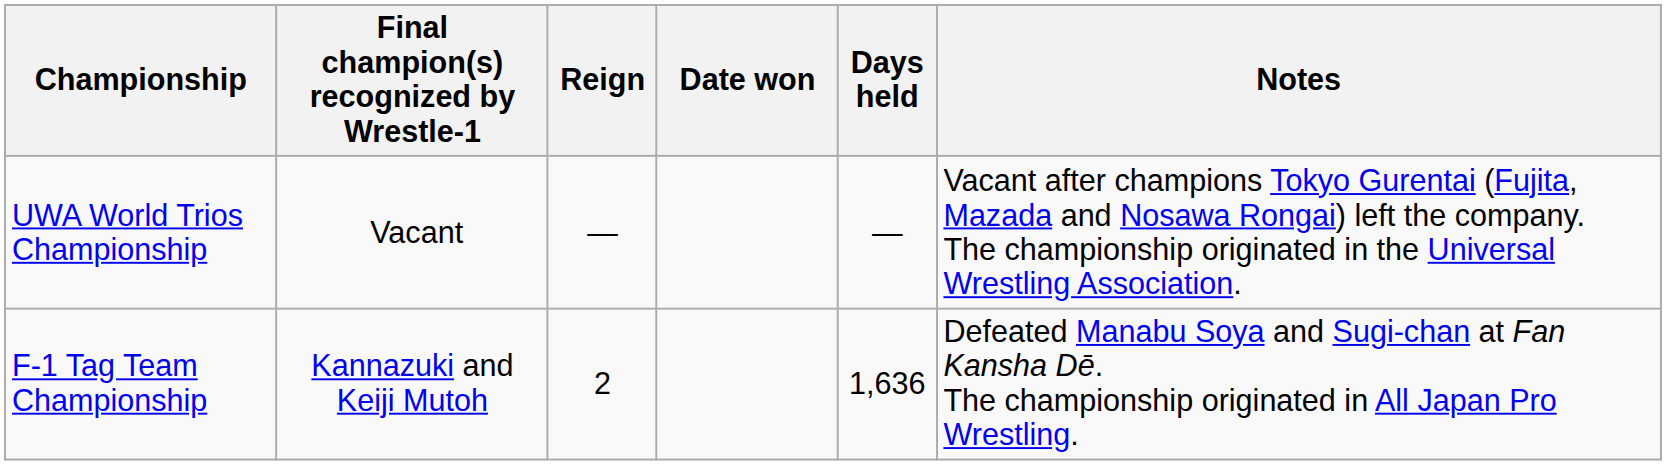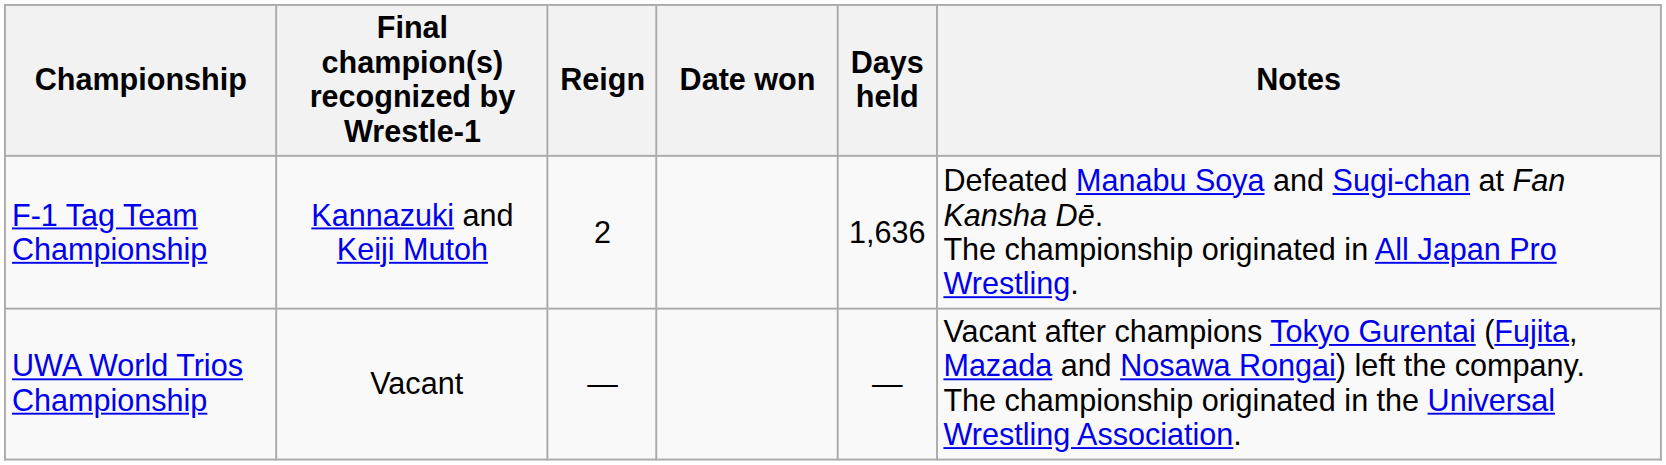rows swapped: (127, 231) <-> (110, 383)
